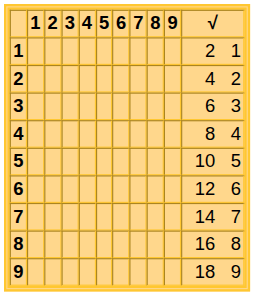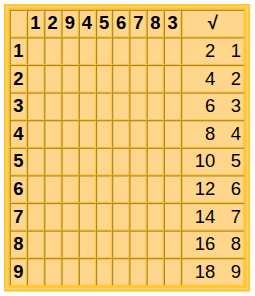columns swapped: (70, 23) <-> (173, 23)
